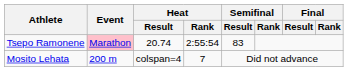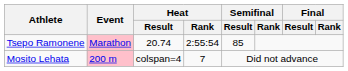(238, 43) 83 -> (238, 43) 85
(103, 59) no background -> (103, 59) pink background
